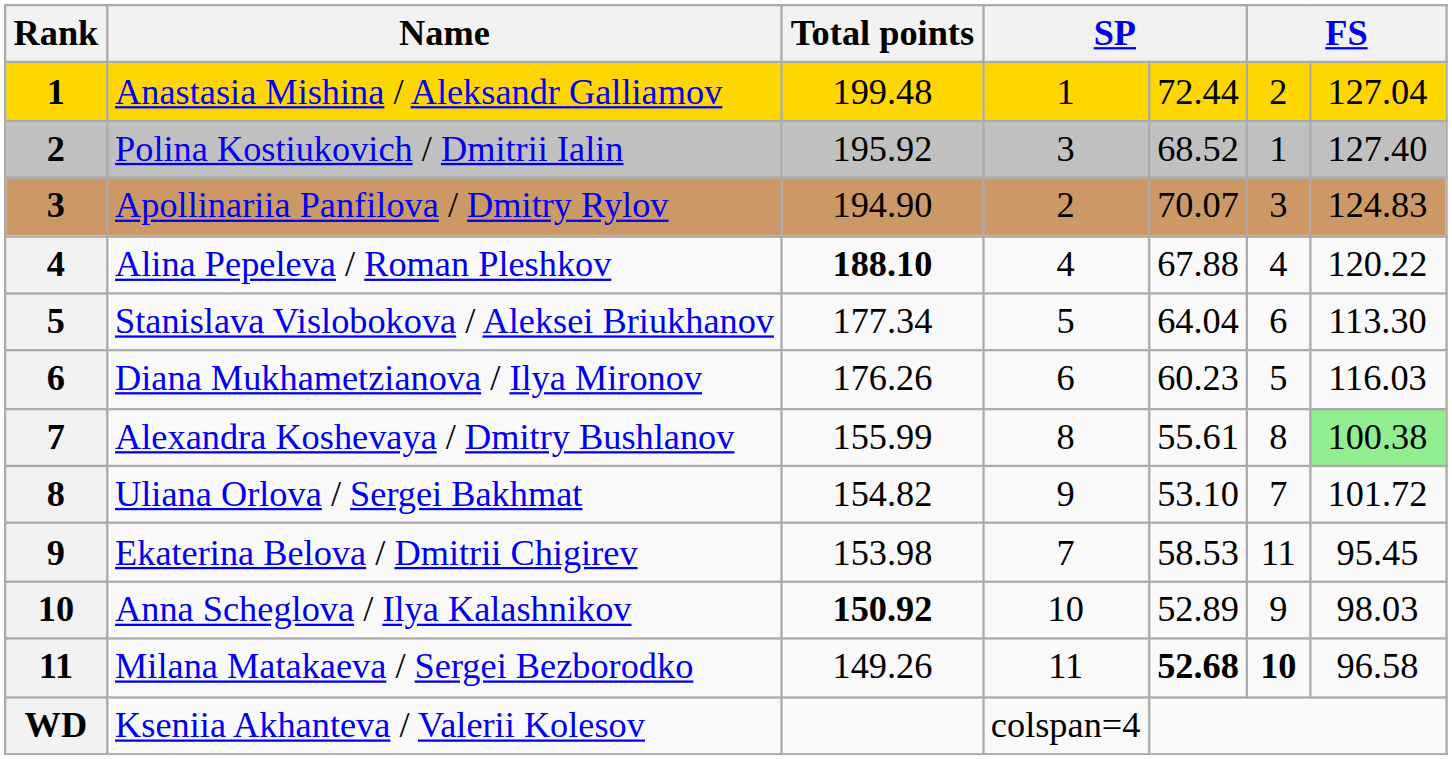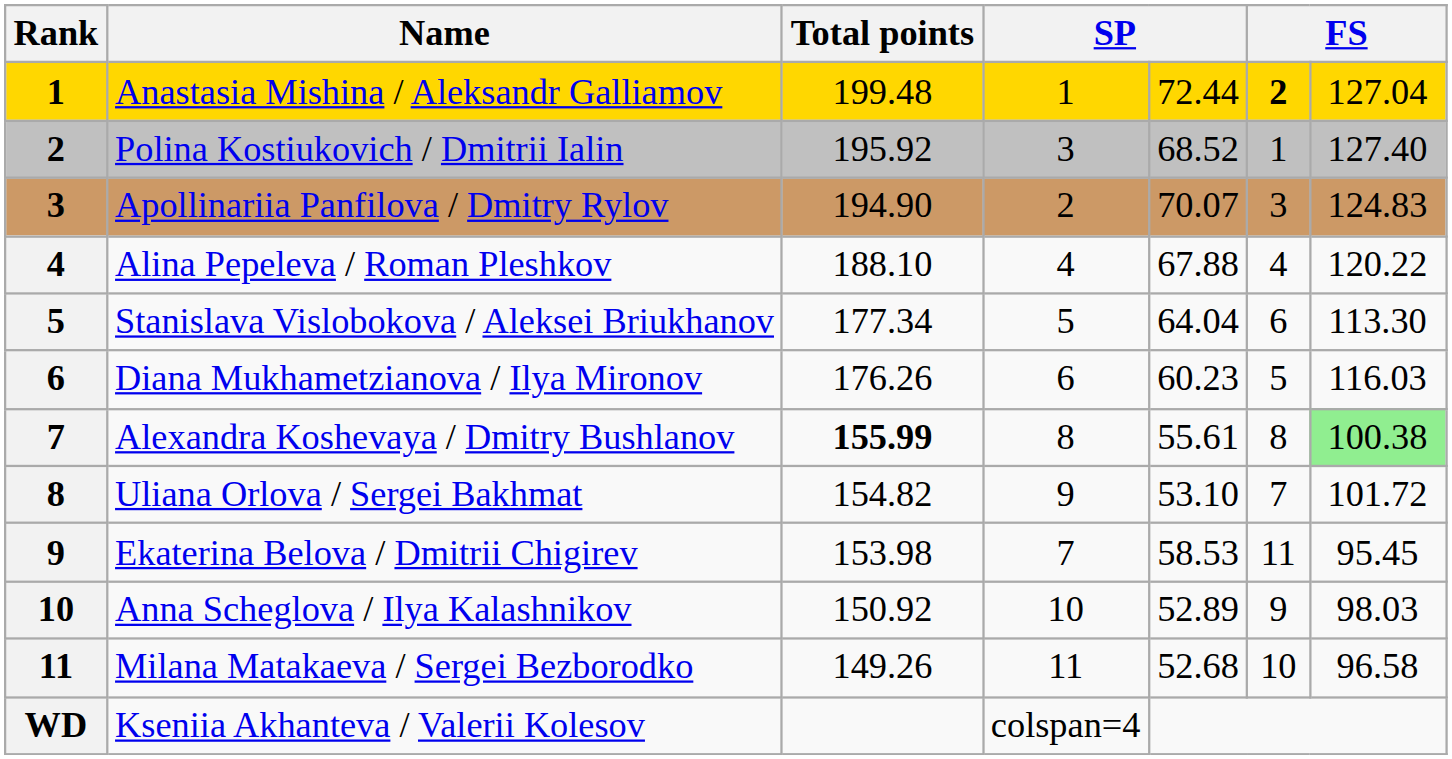(1278, 90) normal -> (1278, 90) bold
(882, 263) bold -> (882, 263) normal
(882, 436) normal -> (882, 436) bold
(882, 609) bold -> (882, 609) normal
(1198, 666) bold -> (1198, 666) normal
(1278, 666) bold -> (1278, 666) normal
